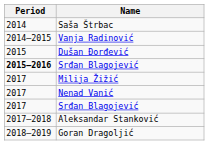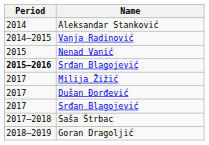(86, 25) Saša Štrbac -> (108, 25) Aleksandar Stanković
(93, 52) Dušan Đorđević -> (86, 52) Nenad Vanić
(86, 92) Nenad Vanić -> (93, 92) Dušan Đorđević
(108, 120) Aleksandar Stanković -> (86, 120) Saša Štrbac
